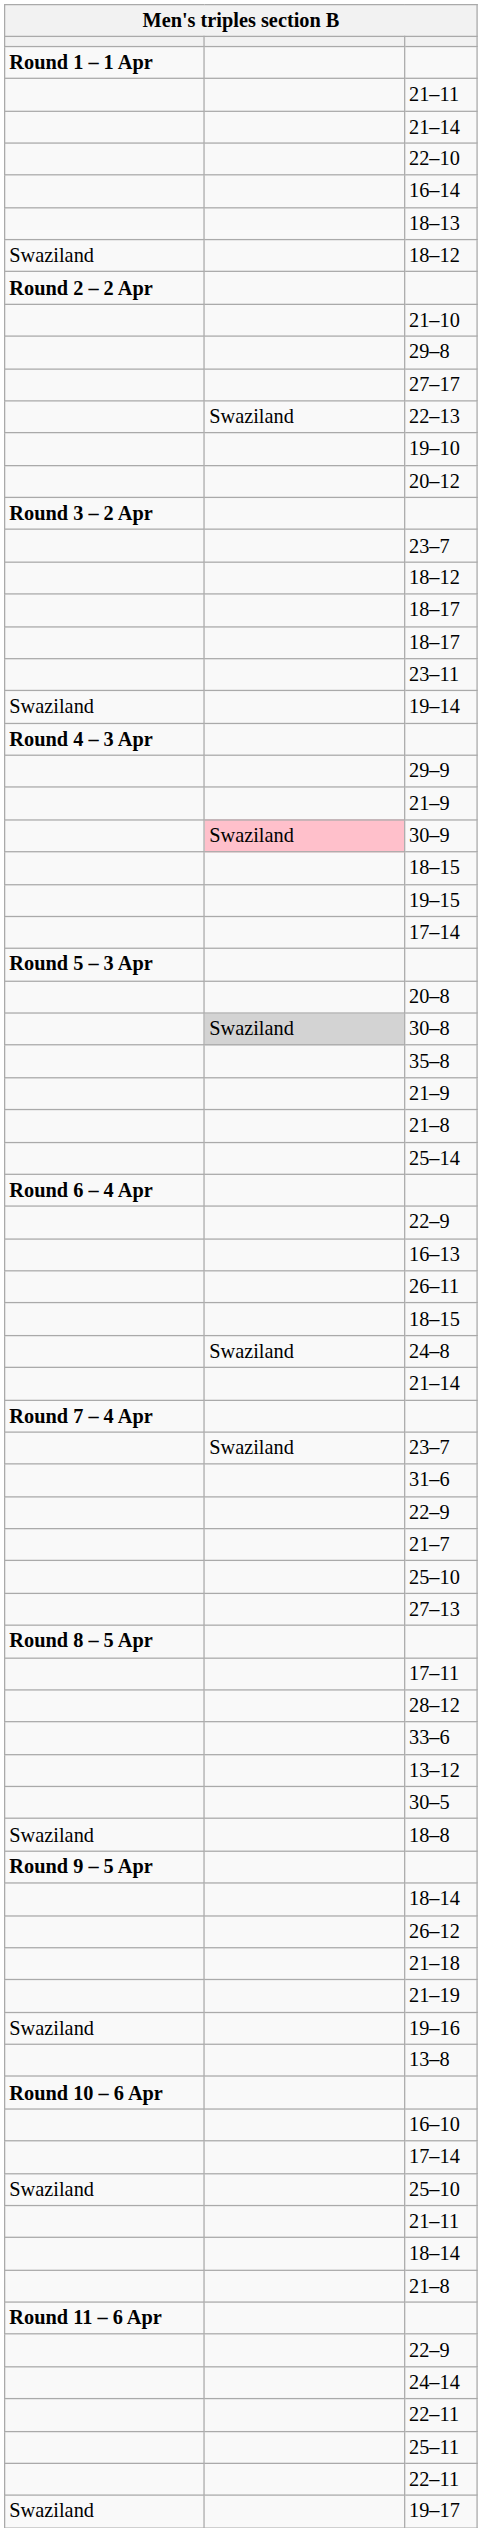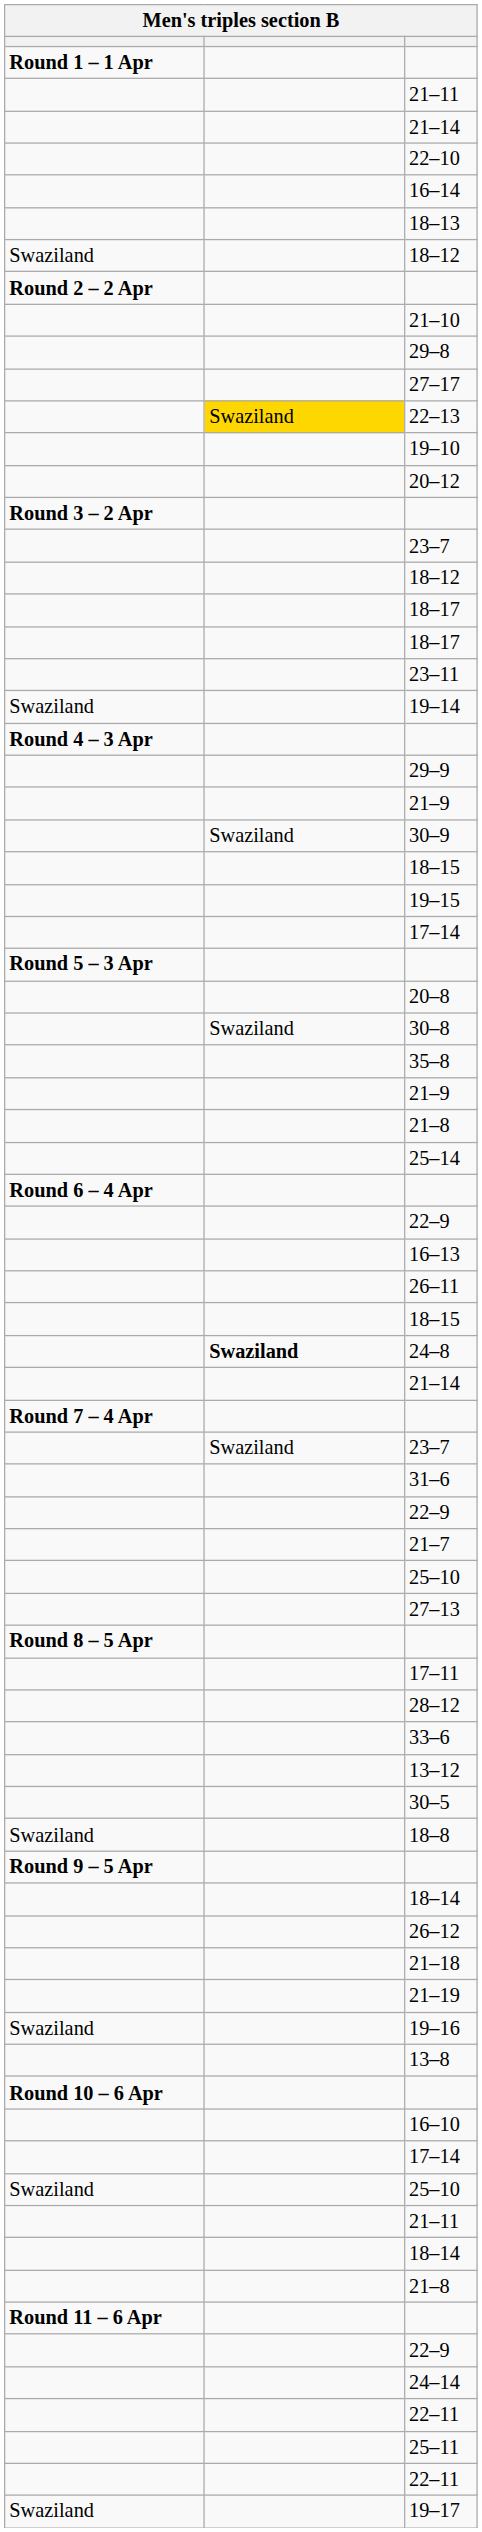(252, 416) no background -> (252, 416) gold background
(252, 835) pink background -> (252, 835) no background
(252, 1028) lightgrey background -> (252, 1028) no background
(252, 1351) normal -> (254, 1351) bold
